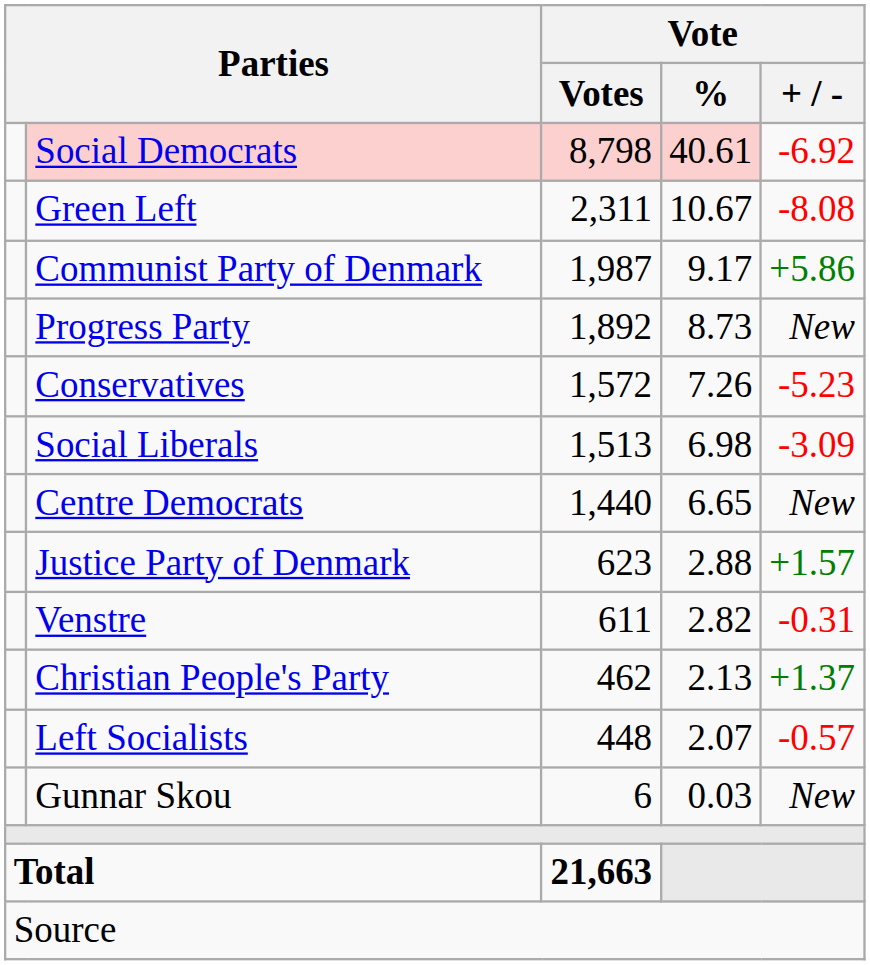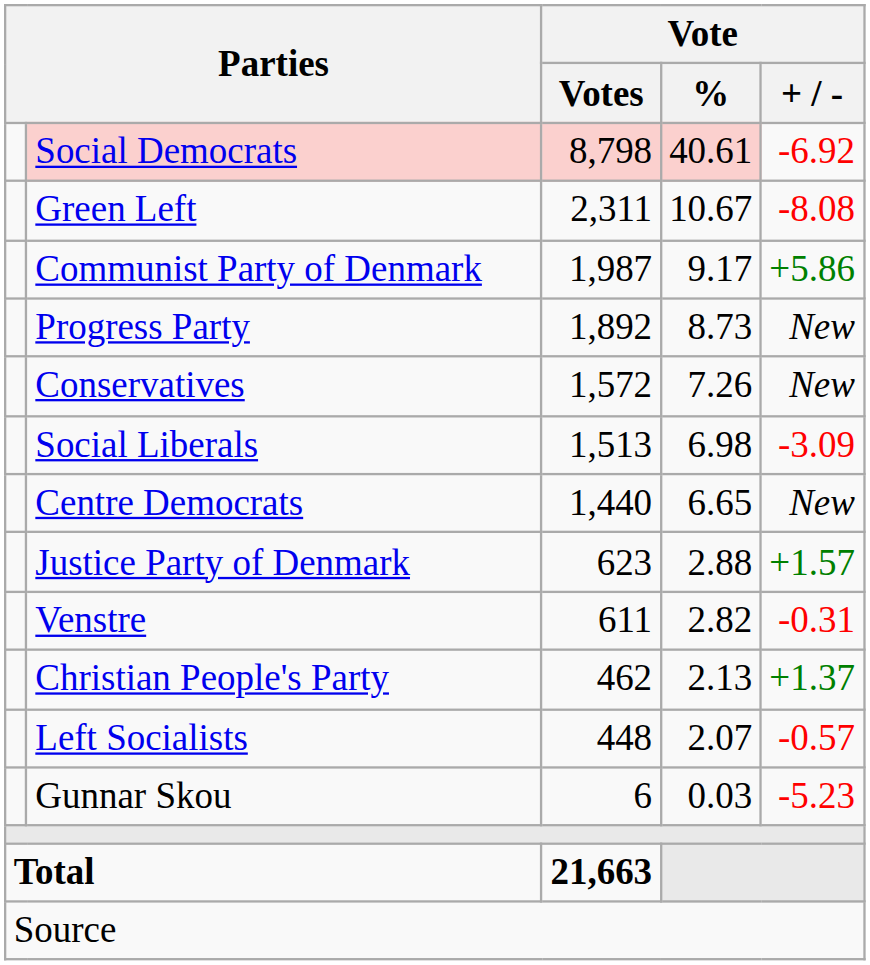(816, 385) -5.23 -> (822, 385) New
(822, 795) New -> (816, 795) -5.23
